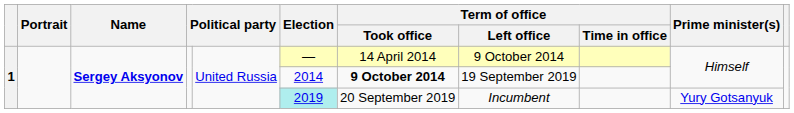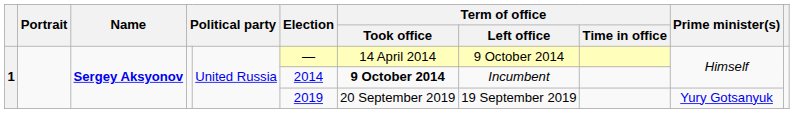(519, 77) 19 September 2019 -> (519, 77) Incumbent
(308, 98) paleturquoise background -> (308, 98) no background
(519, 98) Incumbent -> (519, 98) 19 September 2019
